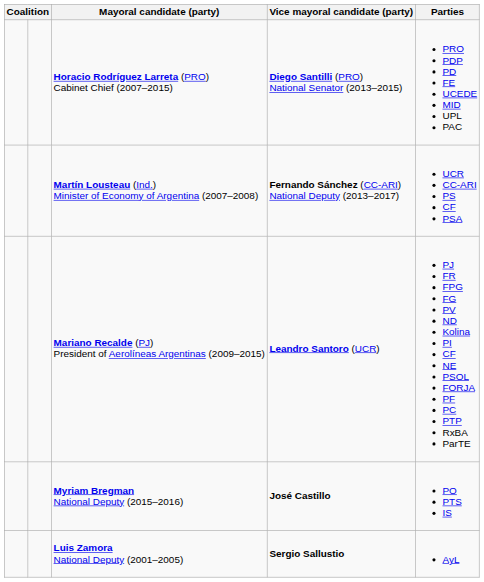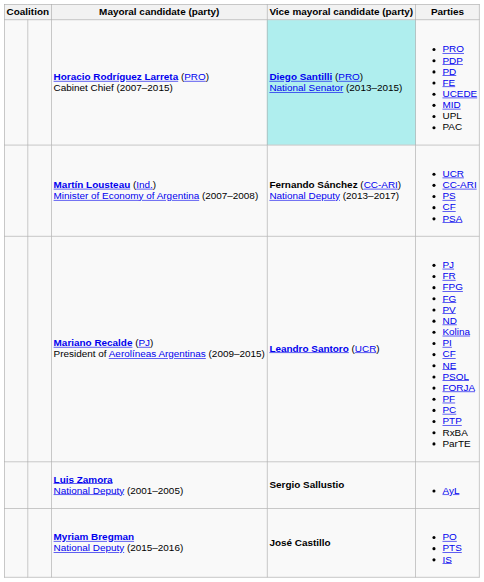(336, 82) no background -> (336, 82) paleturquoise background
rows swapped: (118, 554) <-> (118, 496)
